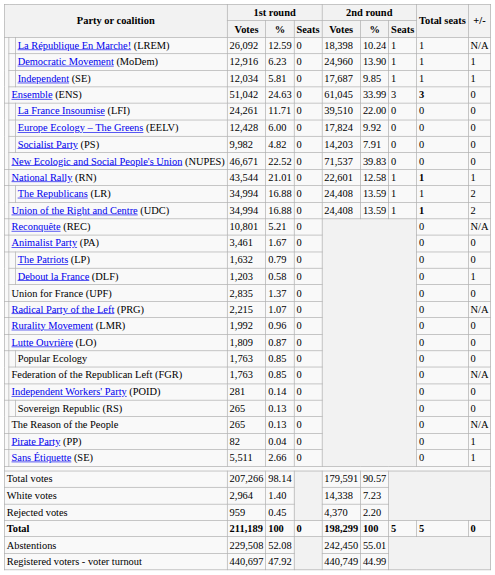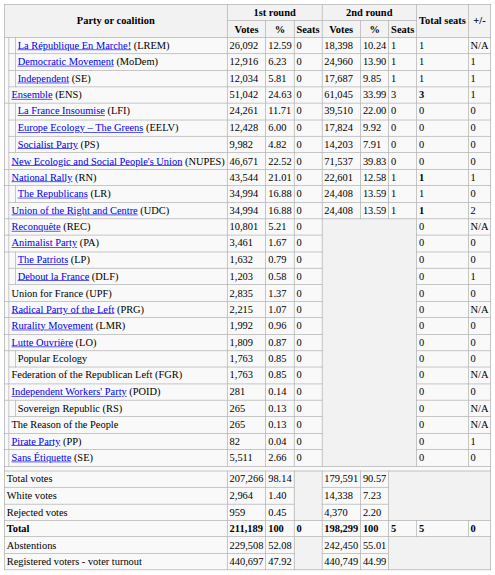(473, 95) 0 -> (473, 95) 1
(473, 194) 2 -> (473, 194) 0
(473, 408) 0 -> (479, 408) N/A
(473, 458) 1 -> (473, 458) 0
